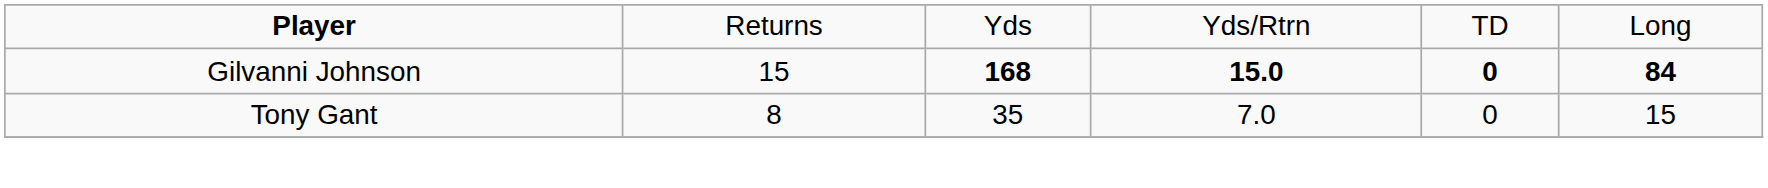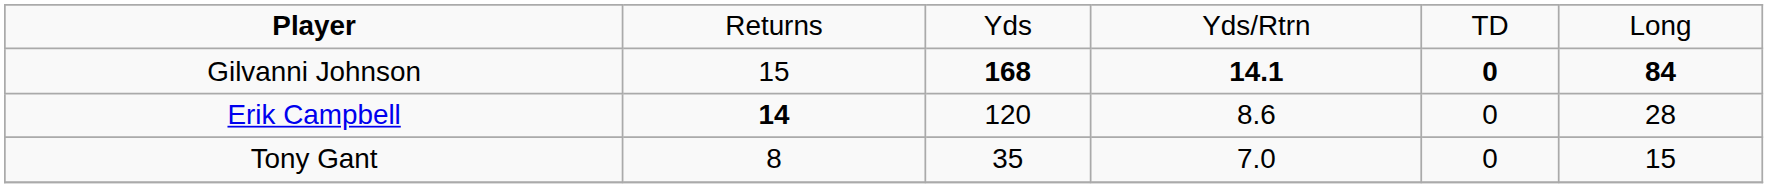(1256, 70) 15.0 -> (1256, 70) 14.1
+ row: (314, 114)
